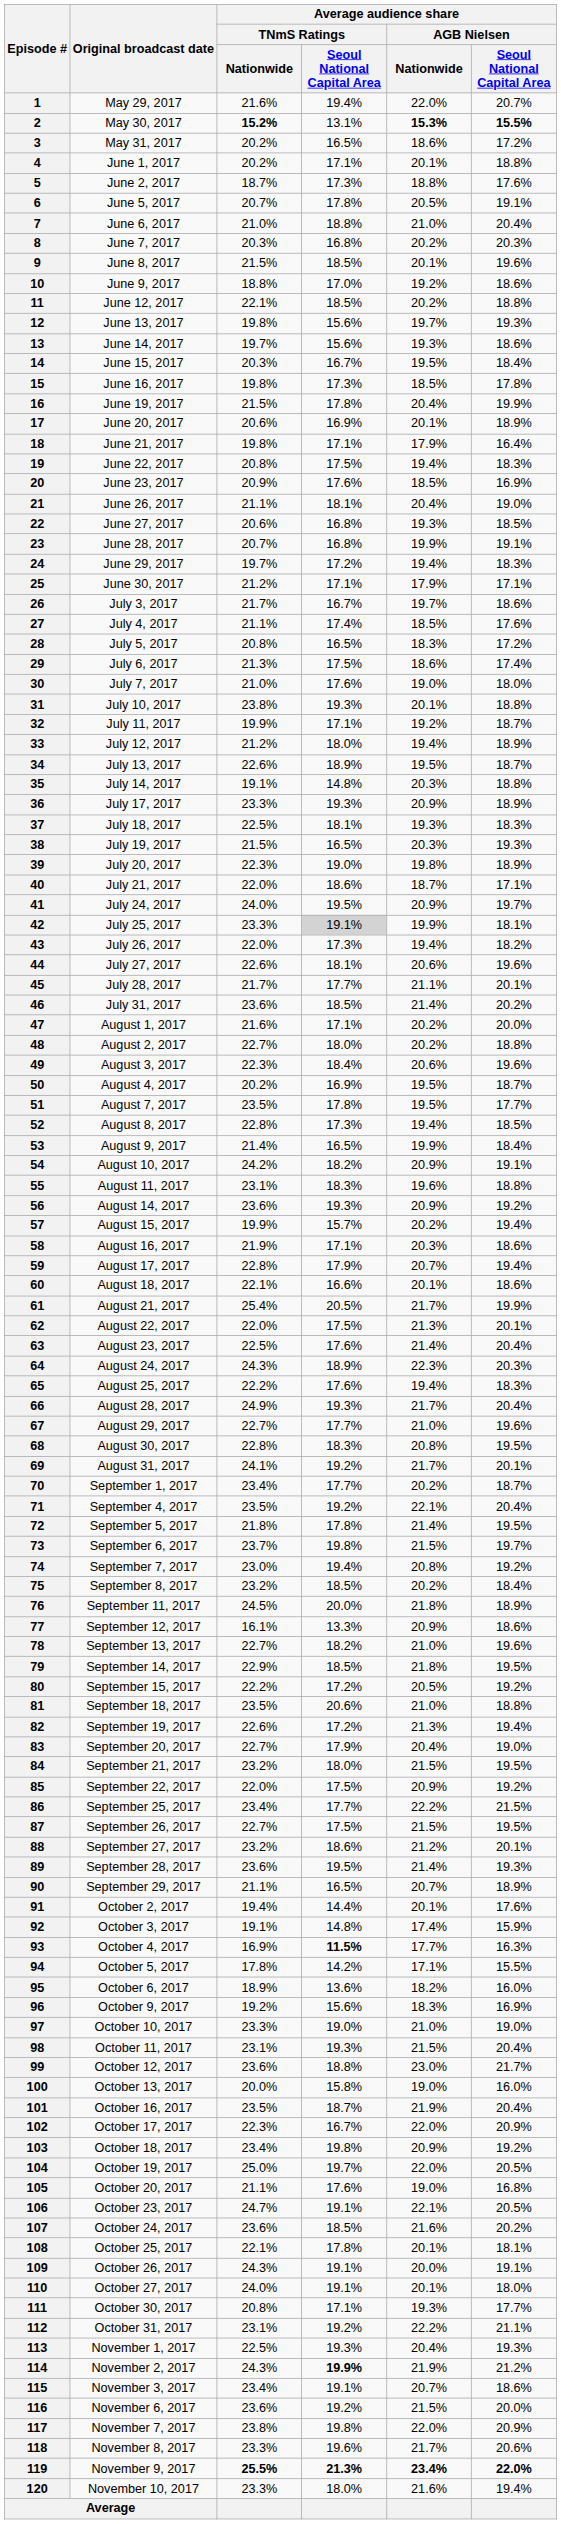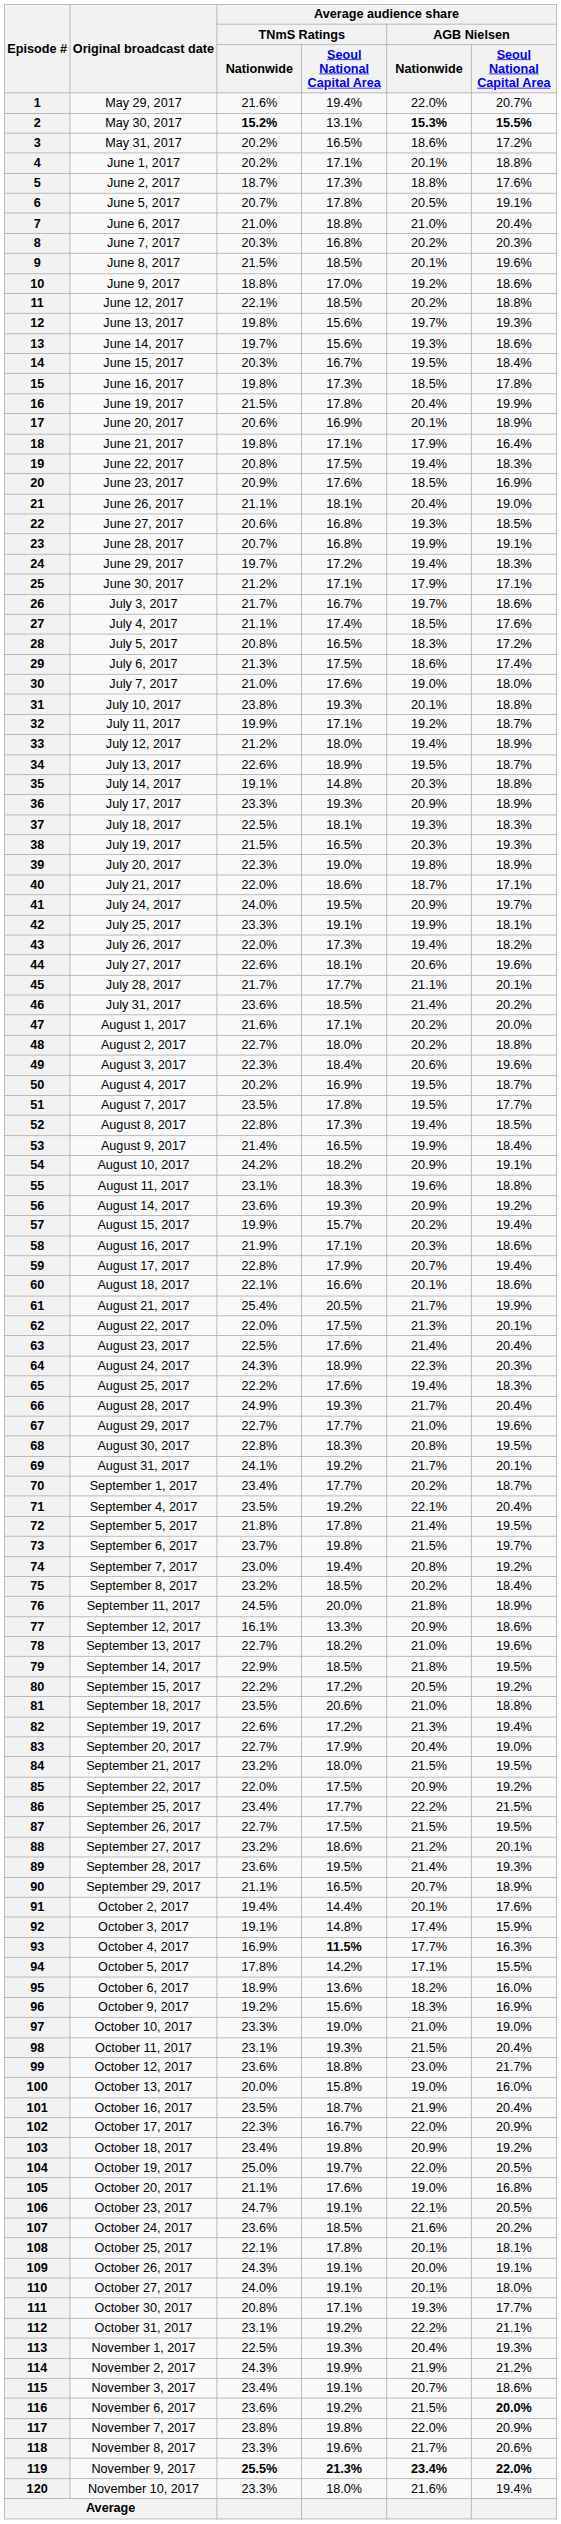(344, 924) lightgrey background -> (344, 924) no background
(344, 2368) bold -> (344, 2368) normal
(514, 2408) normal -> (514, 2408) bold
